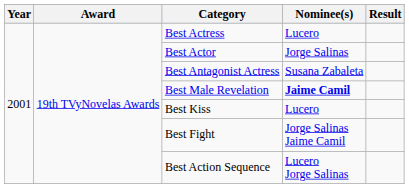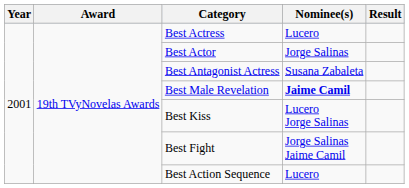(302, 109) Lucero -> (317, 115) Lucero Jorge Salinas
(317, 167) Lucero Jorge Salinas -> (302, 174) Lucero
